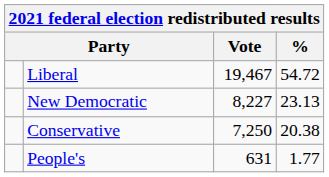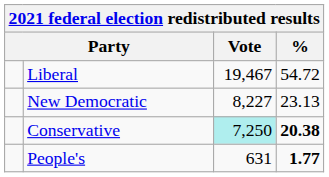(252, 130) no background -> (252, 130) paleturquoise background
(300, 130) normal -> (300, 130) bold
(304, 158) normal -> (304, 158) bold
